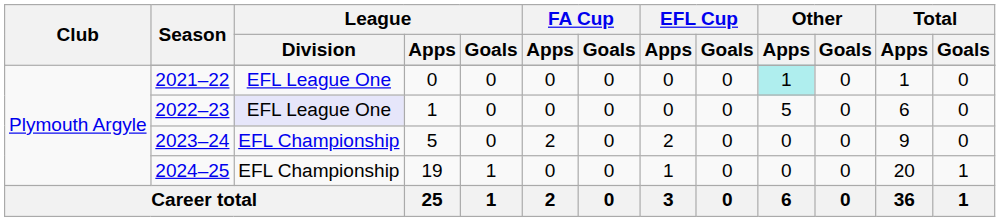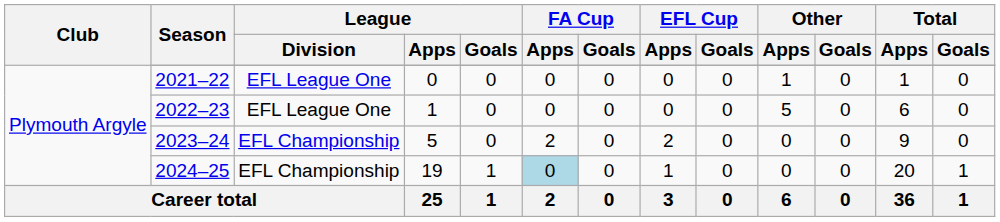(786, 79) paleturquoise background -> (786, 79) no background
(319, 110) lavender background -> (319, 110) no background
(550, 170) no background -> (550, 170) lightblue background
